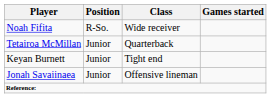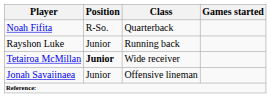(152, 28) Wide receiver -> (149, 28) Quarterback
+ row: (35, 43)
(98, 43) normal -> (100, 59) bold
(149, 43) Quarterback -> (152, 59) Wide receiver
- row: (36, 59)
